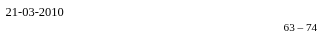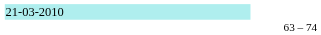(35, 12) no background -> (35, 12) paleturquoise background
